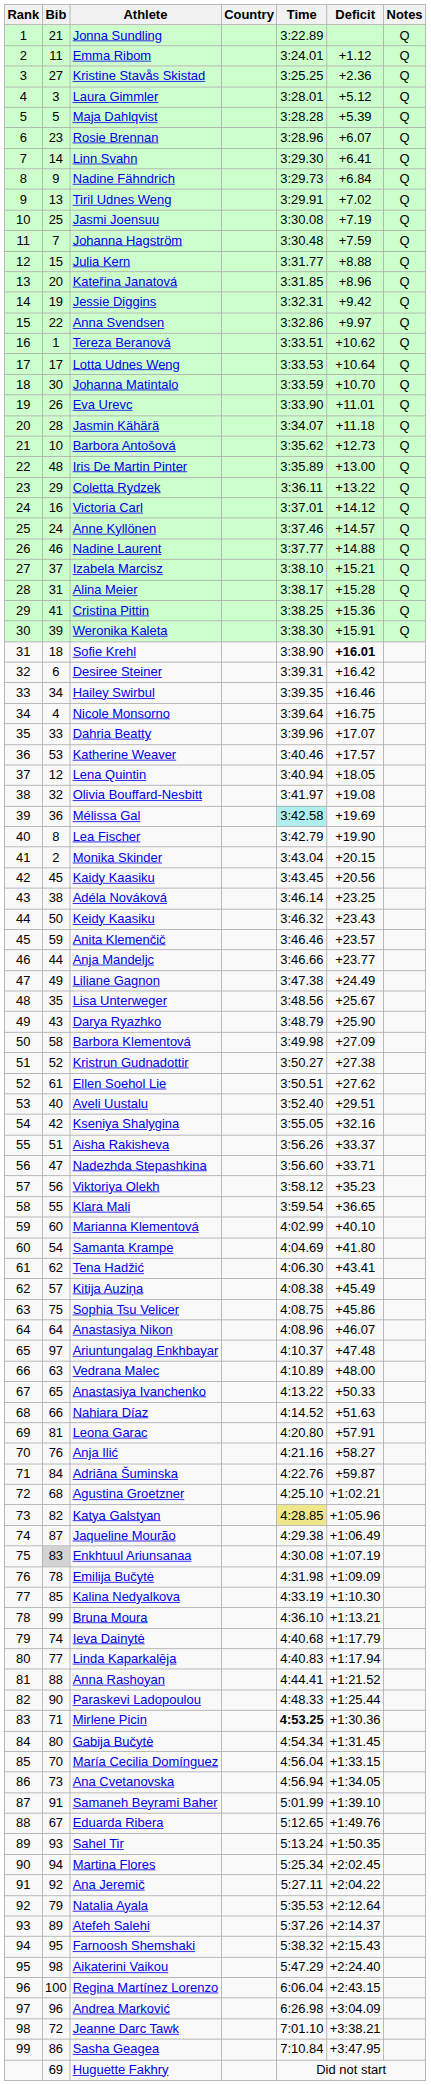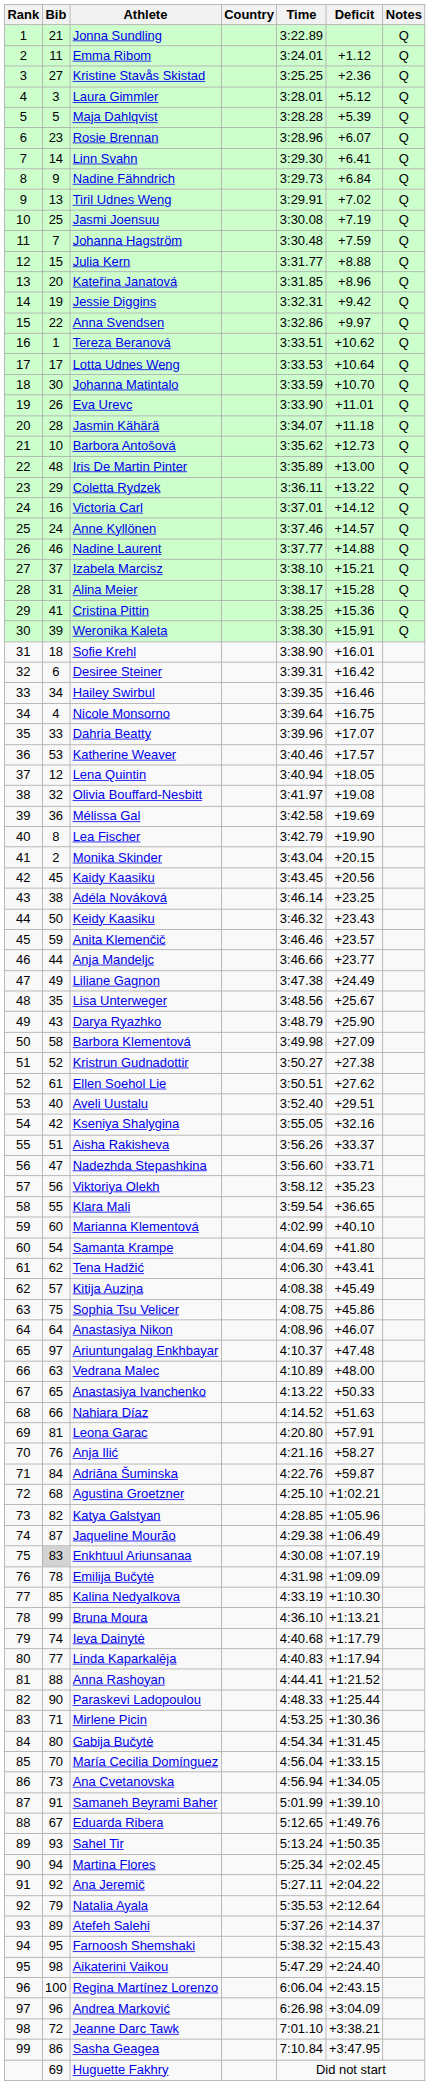(355, 651) bold -> (354, 651) normal
(302, 816) paleturquoise background -> (301, 816) no background
(302, 1515) khaki background -> (301, 1515) no background
(302, 1720) bold -> (301, 1720) normal
